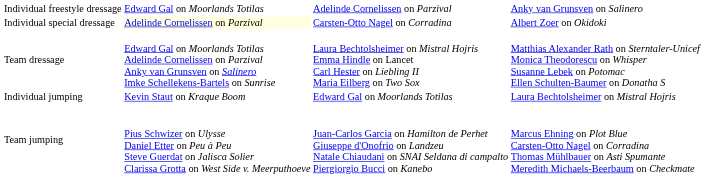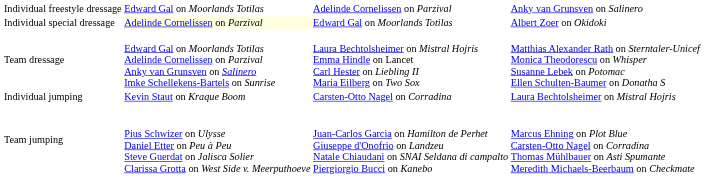(382, 22) Carsten-Otto Nagel on Corradina -> (383, 22) Edward Gal on Moorlands Totilas
(383, 97) Edward Gal on Moorlands Totilas -> (382, 97) Carsten-Otto Nagel on Corradina
